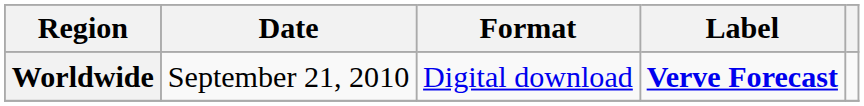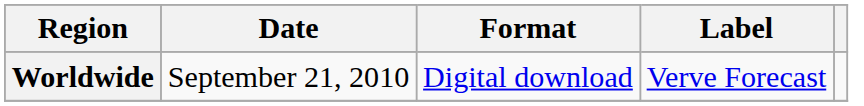(742, 76) bold -> (736, 76) normal
